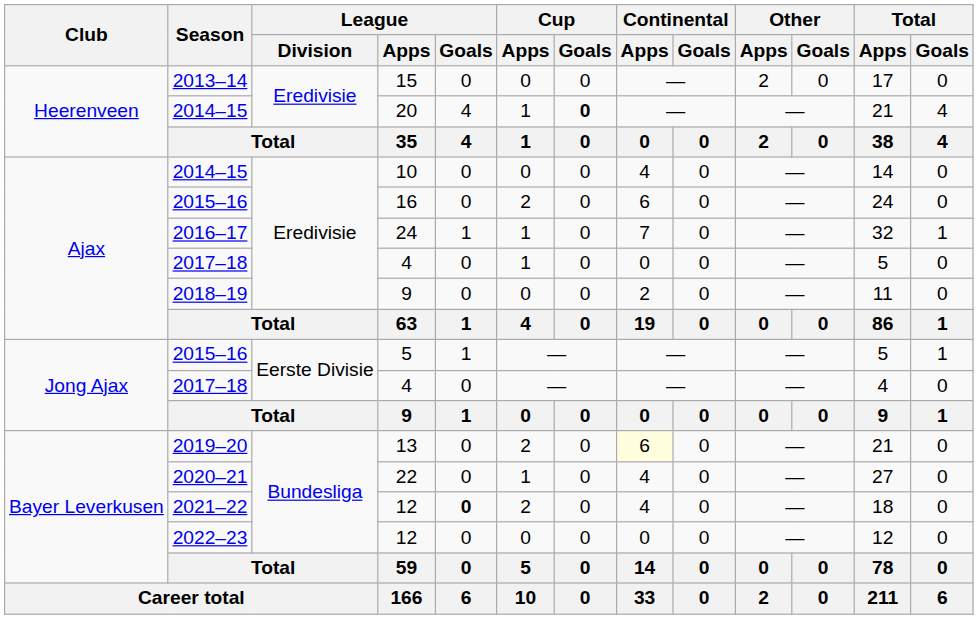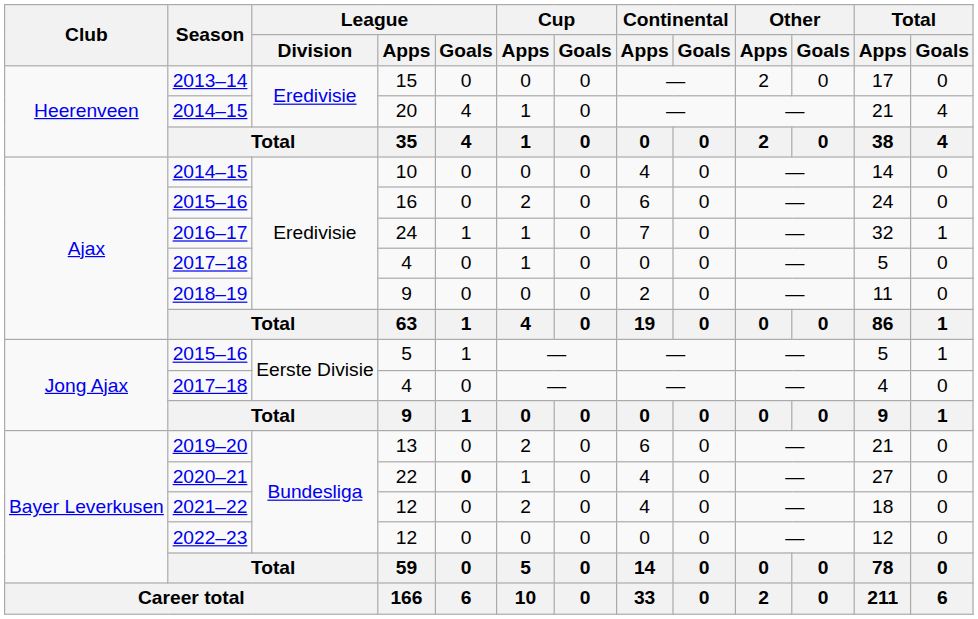(585, 111) bold -> (585, 111) normal
(645, 446) lightyellow background -> (645, 446) no background
(466, 476) normal -> (466, 476) bold
(466, 506) bold -> (466, 506) normal
